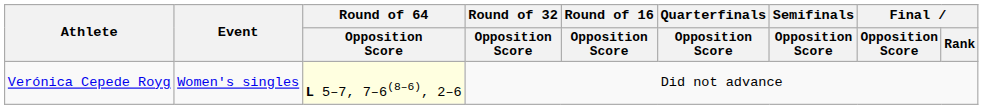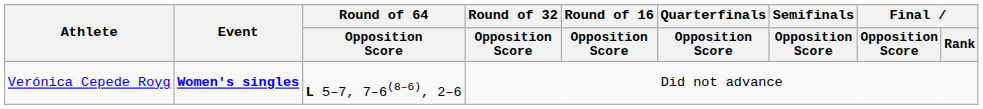(238, 82) normal -> (238, 82) bold
(384, 91) lightyellow background -> (384, 91) no background
